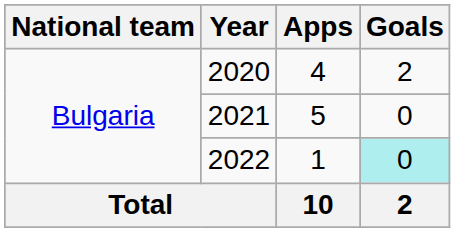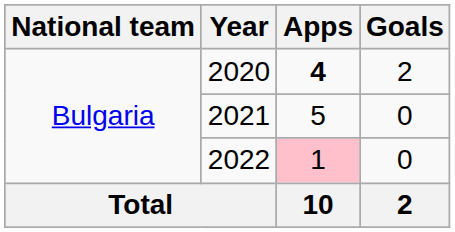(318, 71) normal -> (318, 71) bold
(318, 159) no background -> (318, 159) pink background
(405, 159) paleturquoise background -> (405, 159) no background
